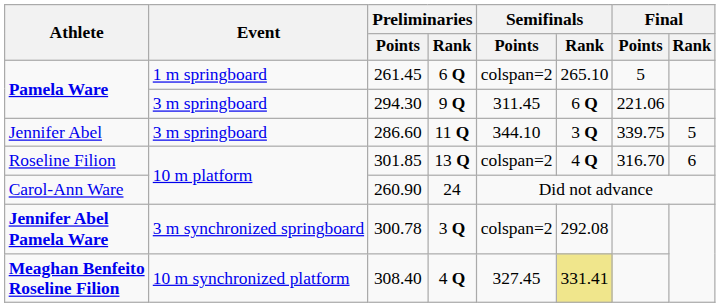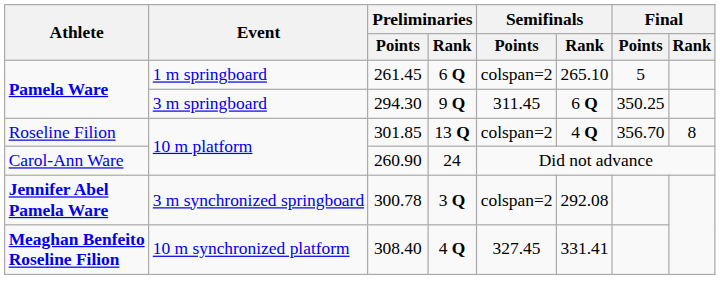(641, 103) 221.06 -> (641, 103) 350.25
- row: (398, 132)
(641, 161) 316.70 -> (641, 132) 356.70
(692, 161) 6 -> (692, 132) 8
(585, 278) khaki background -> (585, 249) no background
